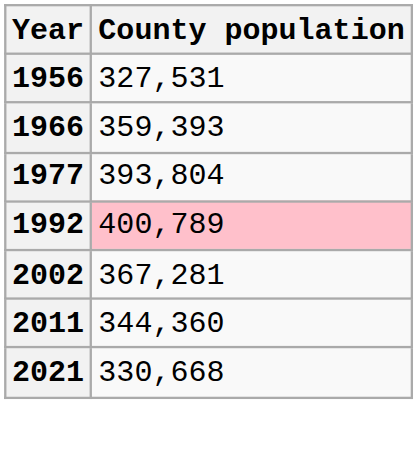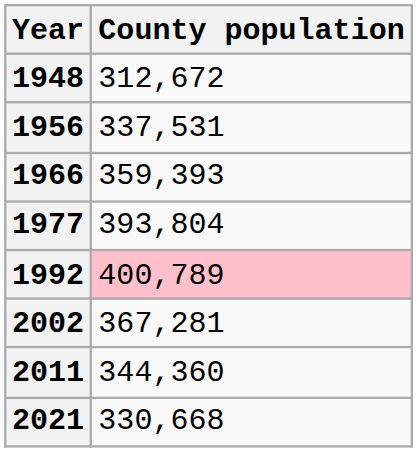+ row: (48, 79)
(161, 79) 327,531 -> (161, 128) 337,531
